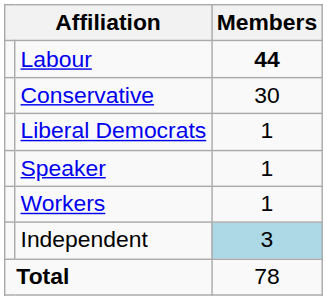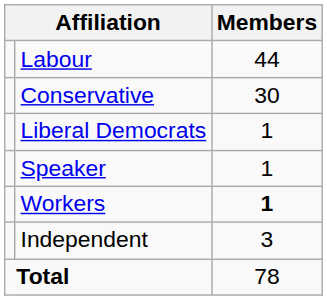(267, 58) bold -> (267, 58) normal
(267, 204) normal -> (267, 204) bold
(267, 240) lightblue background -> (267, 240) no background
